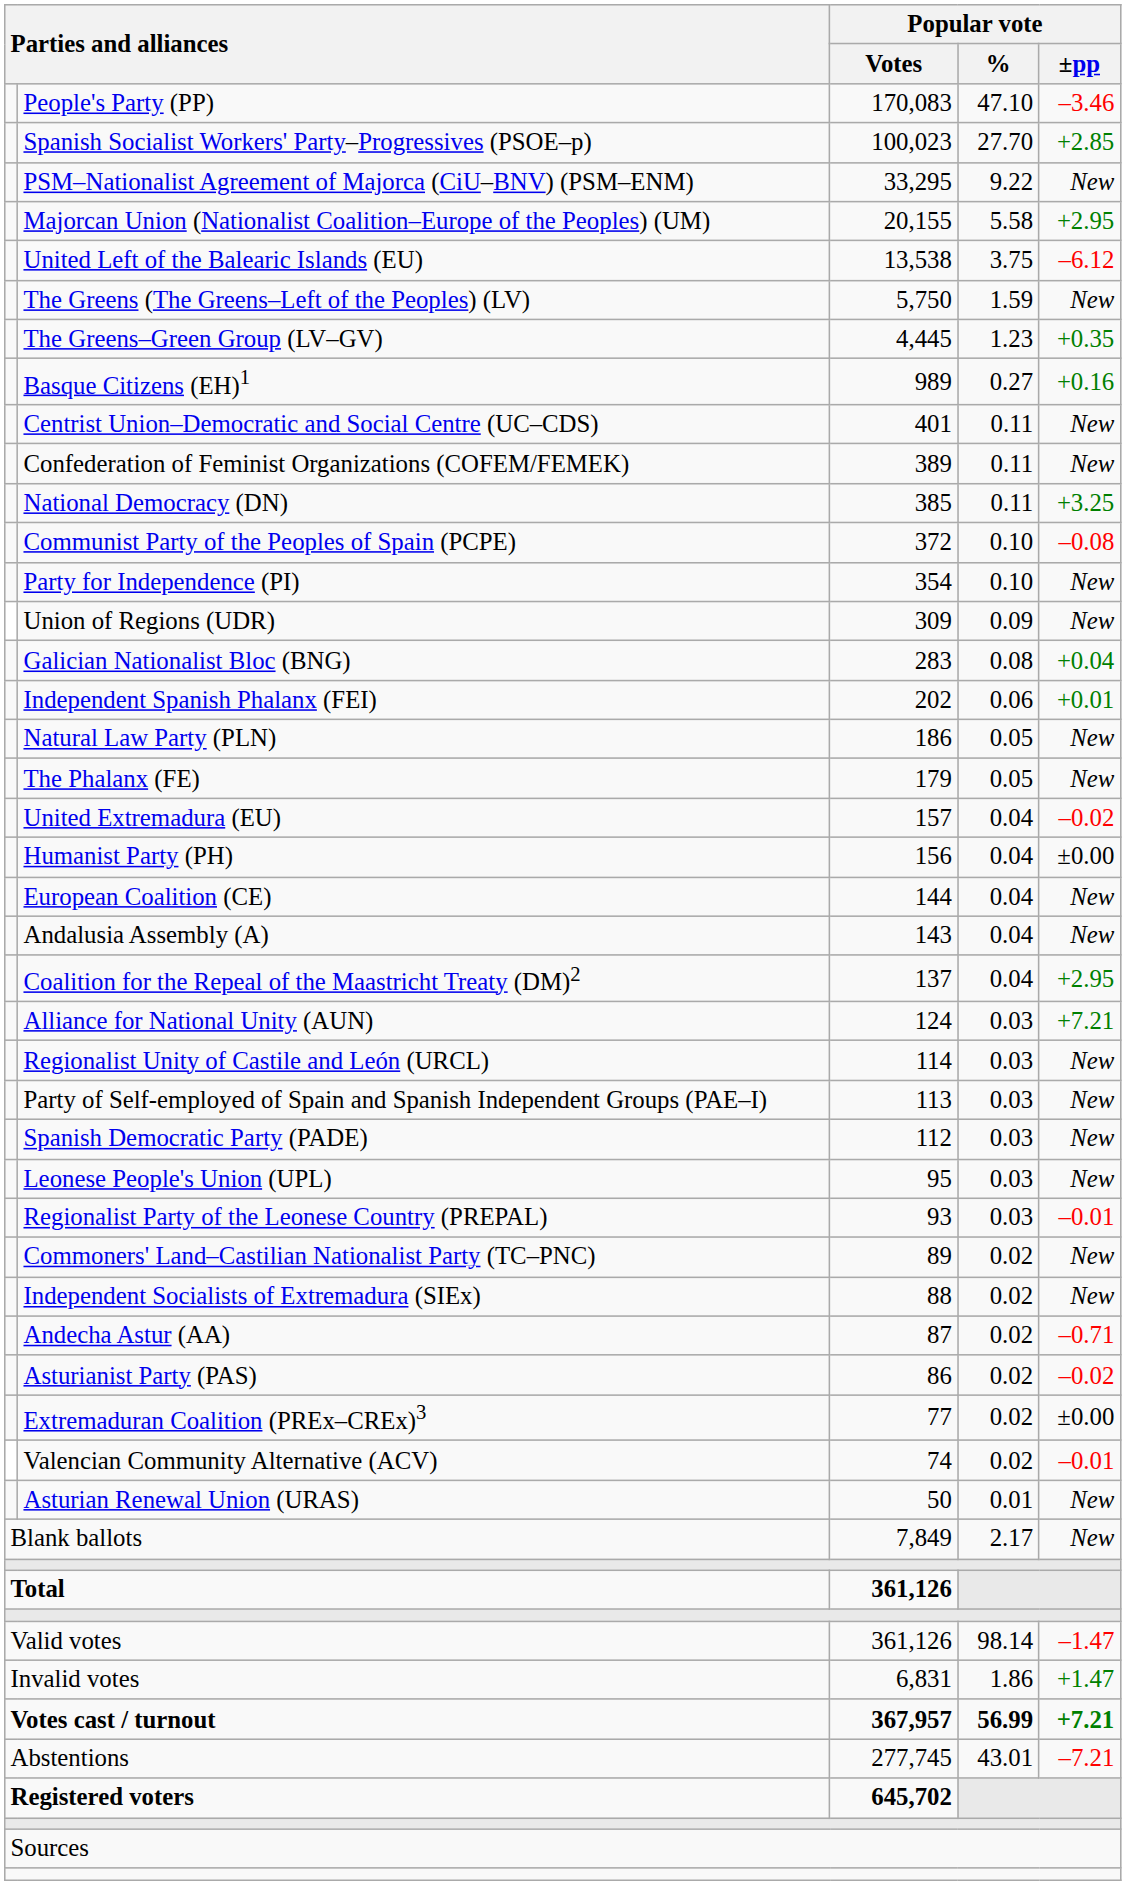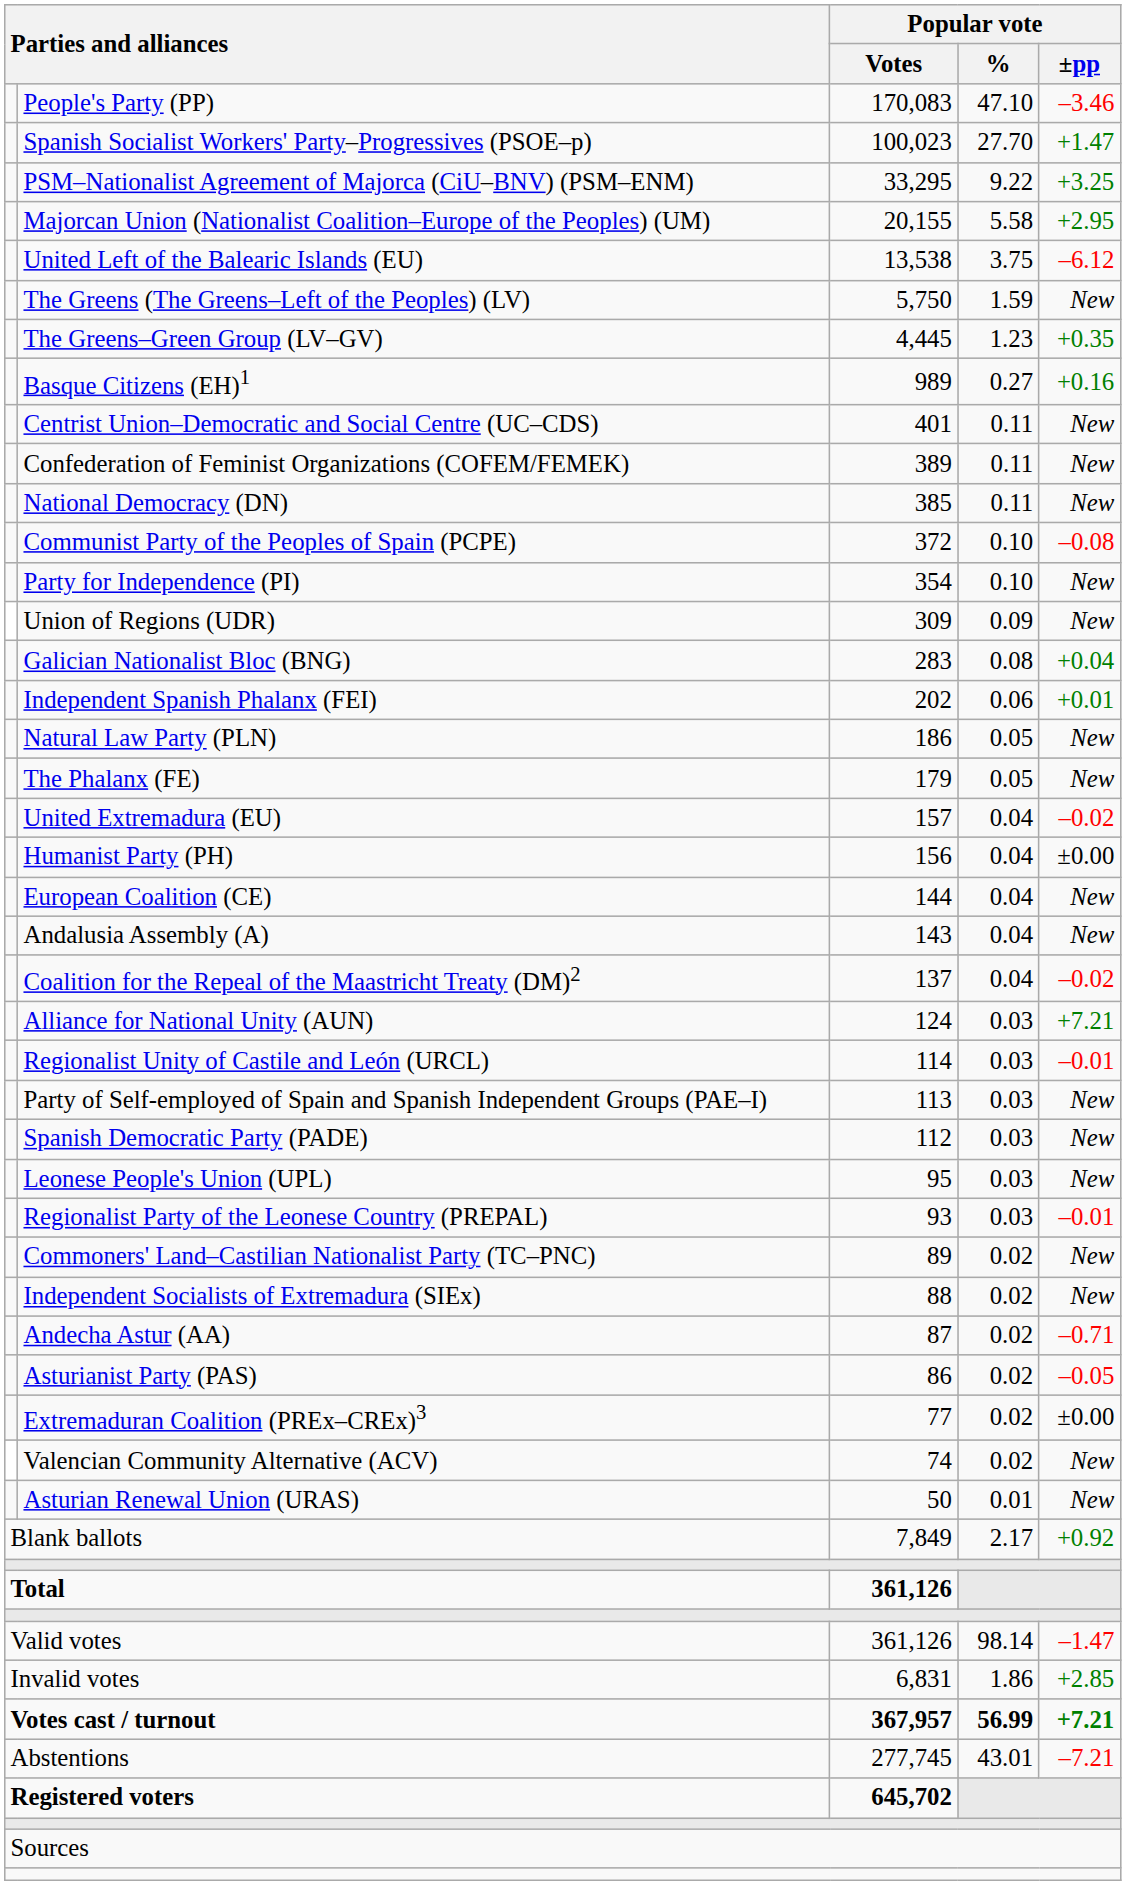(1086, 142) +2.85 -> (1086, 142) +1.47
(1092, 181) New -> (1086, 181) +3.25
(1086, 502) +3.25 -> (1092, 502) New
(1086, 978) +2.95 -> (1086, 978) –0.02
(1092, 1060) New -> (1086, 1060) –0.01
(1086, 1374) –0.02 -> (1086, 1374) –0.05
(1086, 1460) –0.01 -> (1092, 1460) New
(1092, 1538) New -> (1086, 1538) +0.92
(1086, 1679) +1.47 -> (1086, 1679) +2.85
